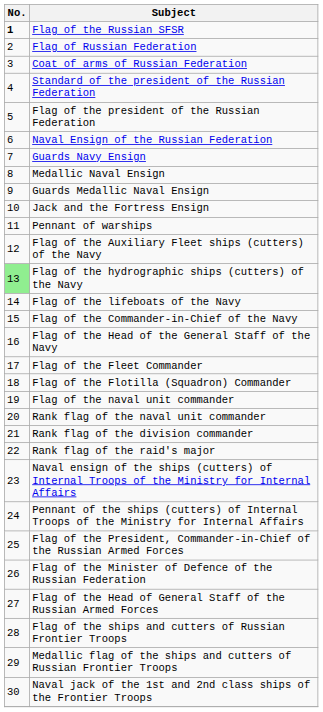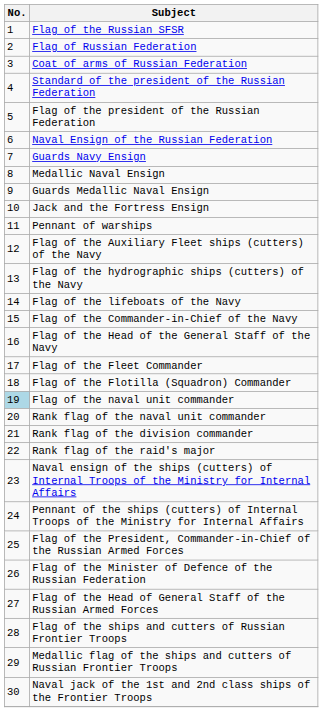(10, 30) bold -> (10, 30) normal
(13, 279) lightgreen background -> (13, 279) no background
(13, 400) no background -> (13, 400) lightblue background
